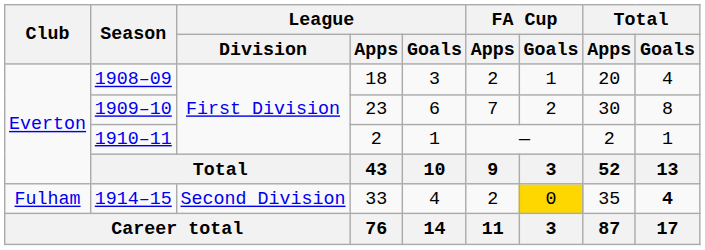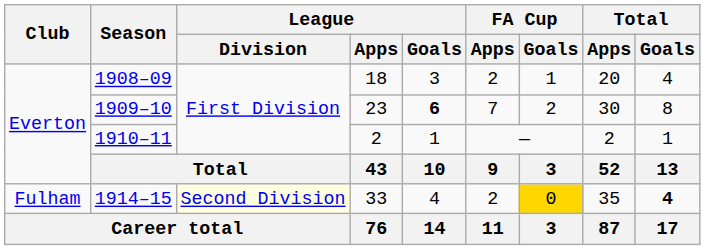(434, 109) normal -> (434, 109) bold
(263, 199) no background -> (263, 199) lightyellow background
